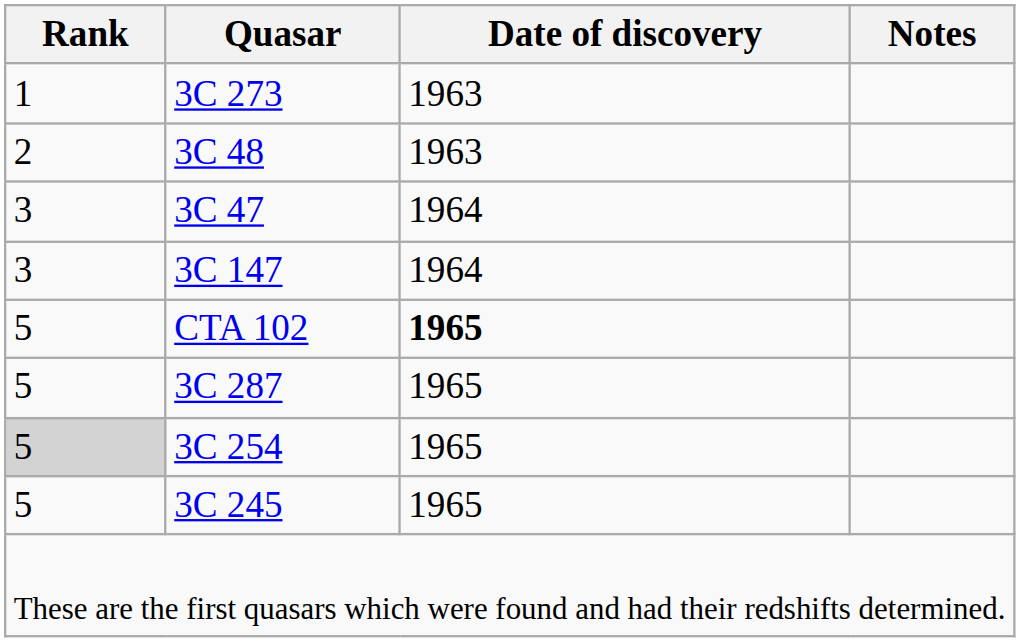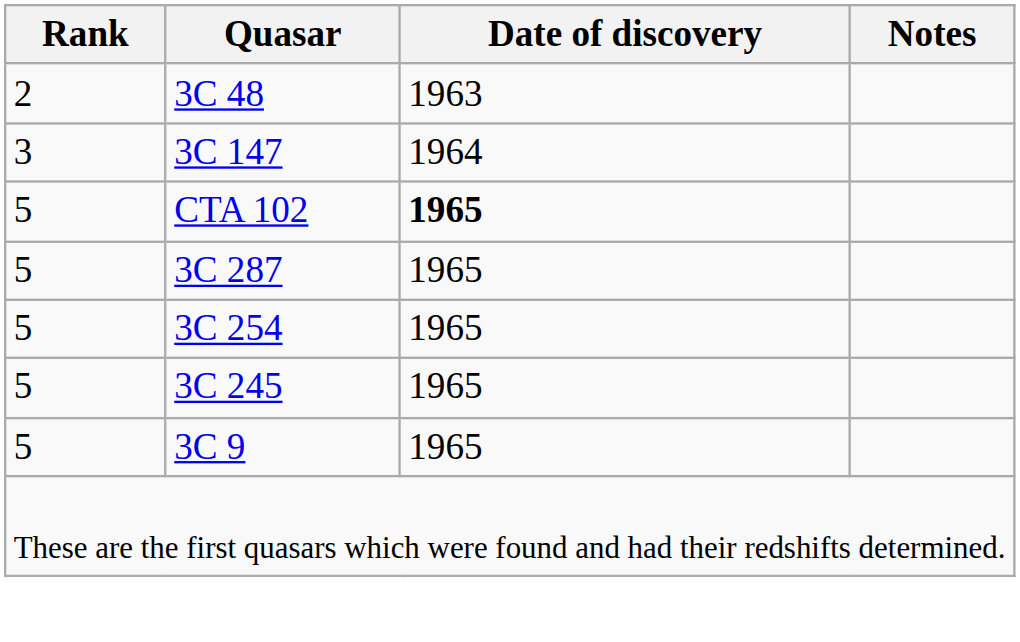- row: (228, 92)
- row: (219, 210)
(23, 446) lightgrey background -> (23, 328) no background
+ row: (210, 446)
